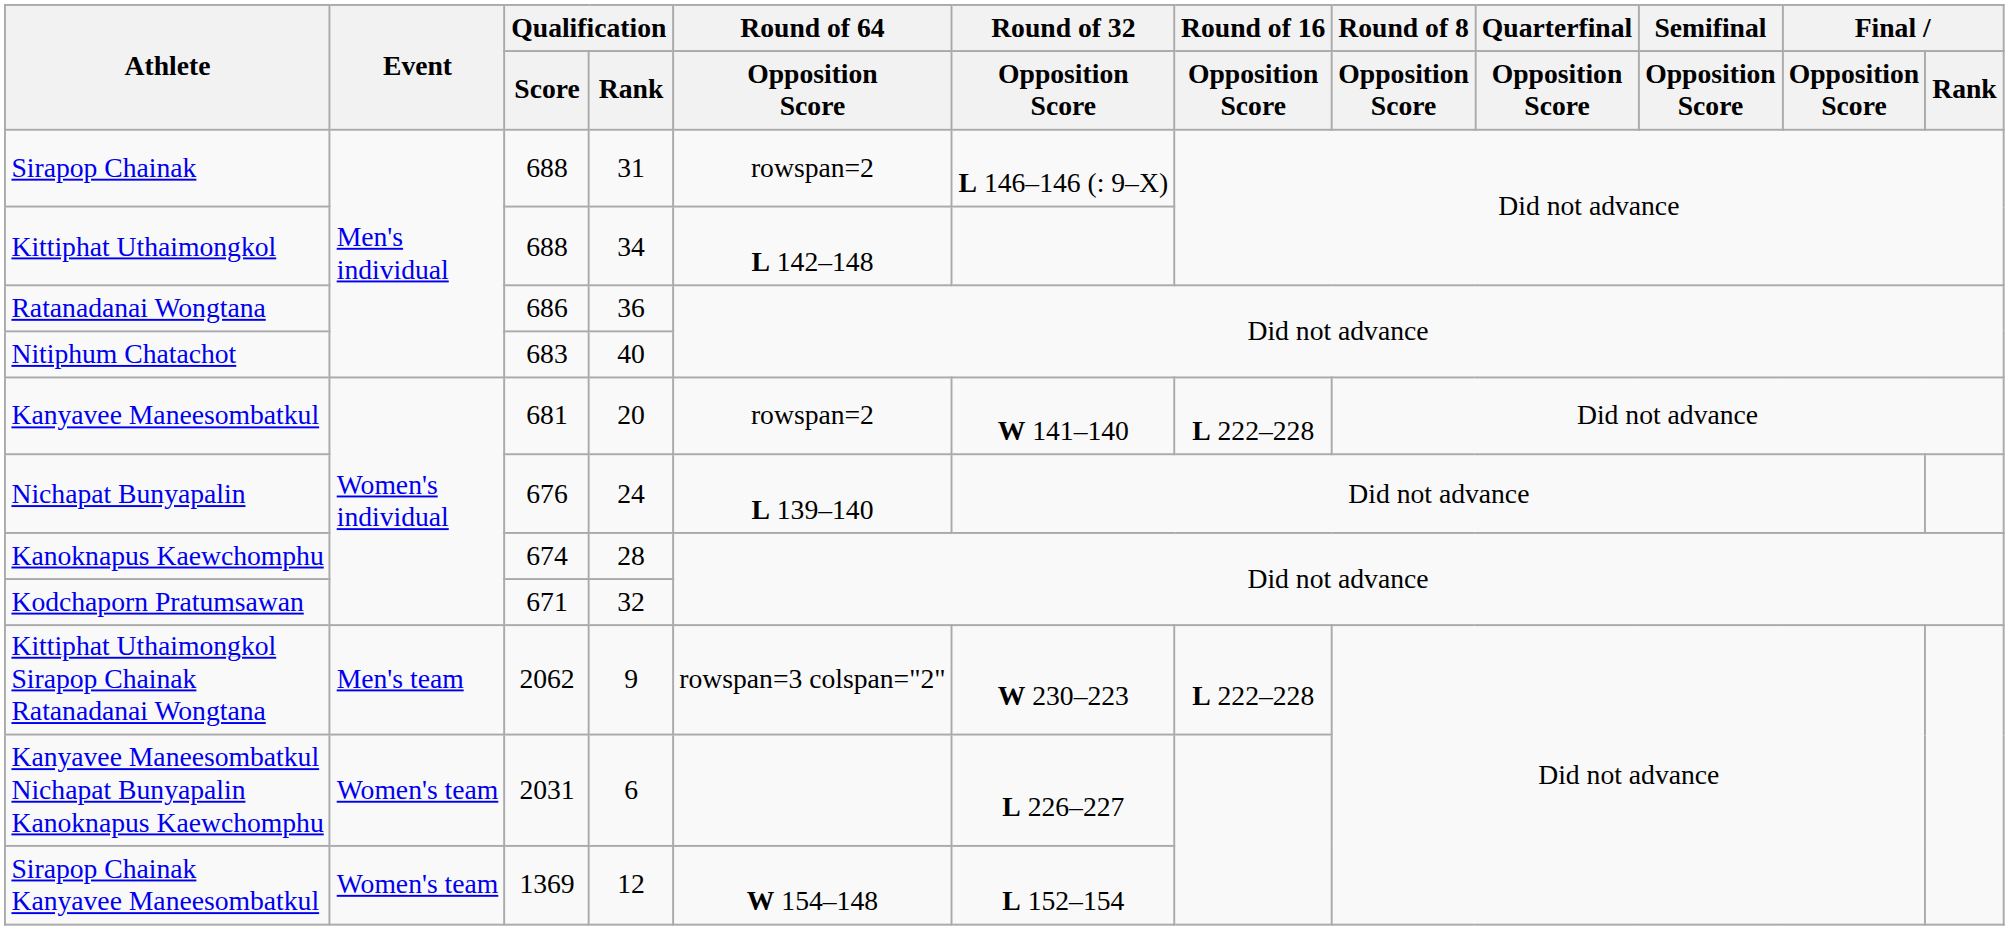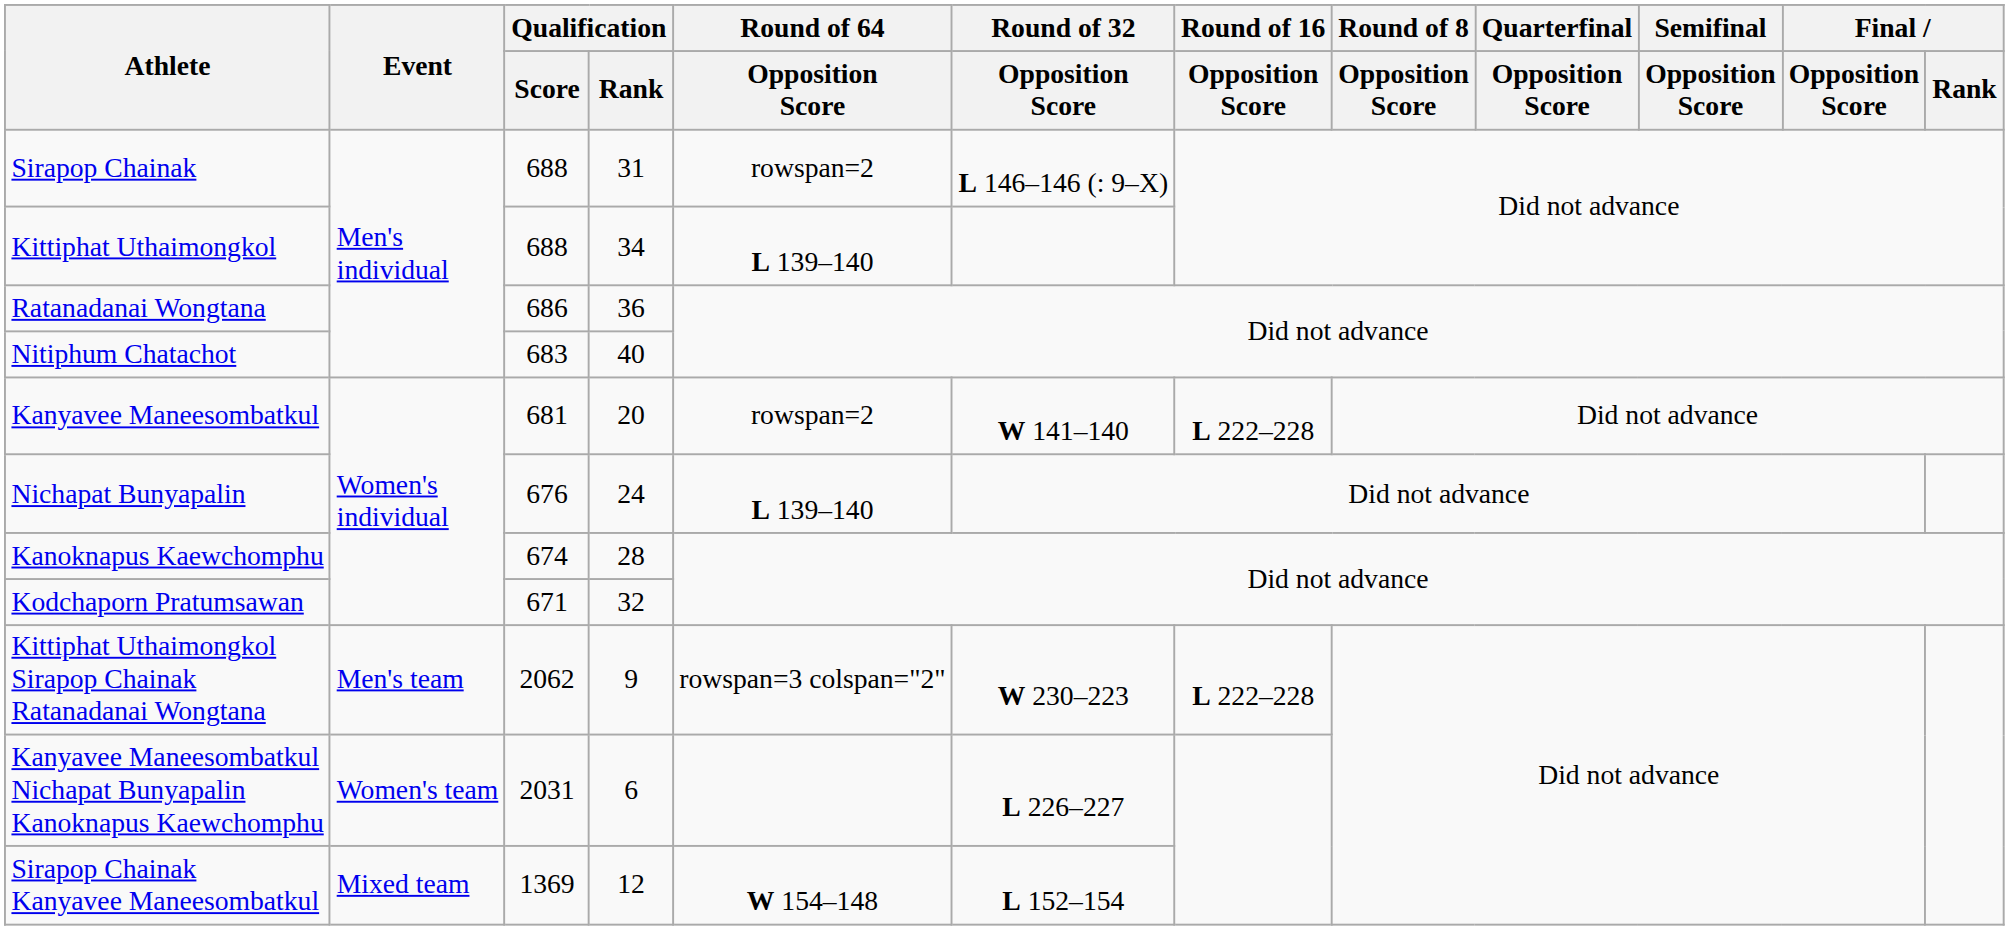(812, 262) L 142–148 -> (812, 262) L 139–140
(418, 884) Women's team -> (403, 884) Mixed team
